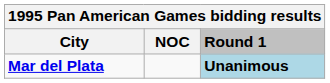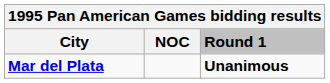(246, 66) lightblue background -> (246, 66) no background
